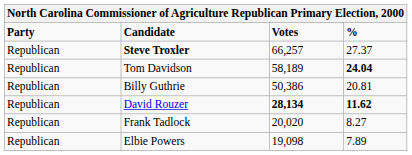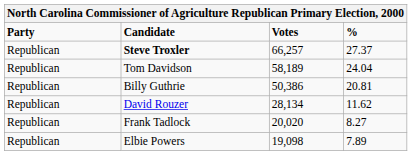(359, 68) bold -> (359, 68) normal
(288, 104) bold -> (288, 104) normal
(359, 104) bold -> (359, 104) normal
